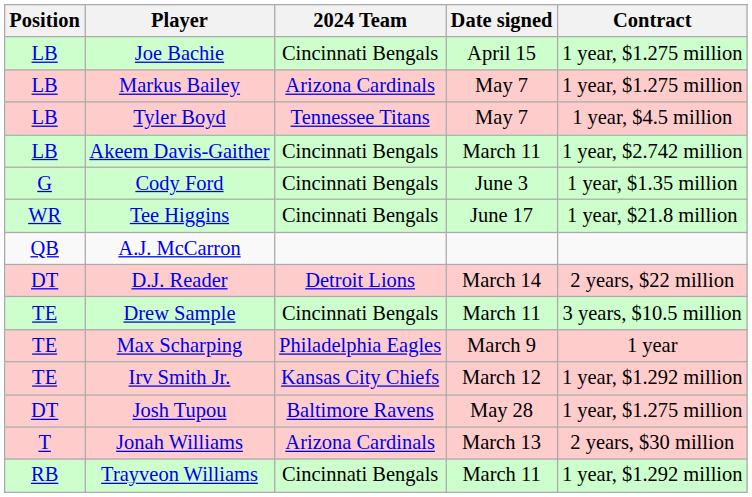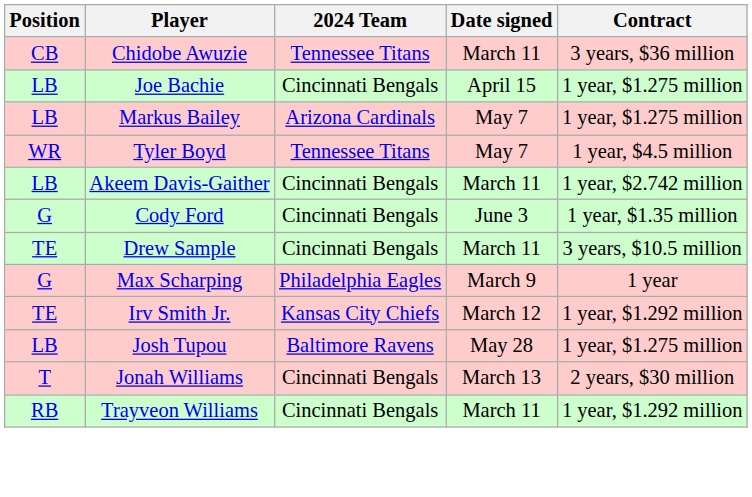+ row: (179, 53)
(45, 118) LB -> (45, 150) WR
- row: (180, 215)
- row: (179, 248)
- row: (180, 280)
(45, 345) TE -> (45, 280) G
(45, 410) DT -> (45, 345) LB
(360, 442) Arizona Cardinals -> (360, 378) Cincinnati Bengals
